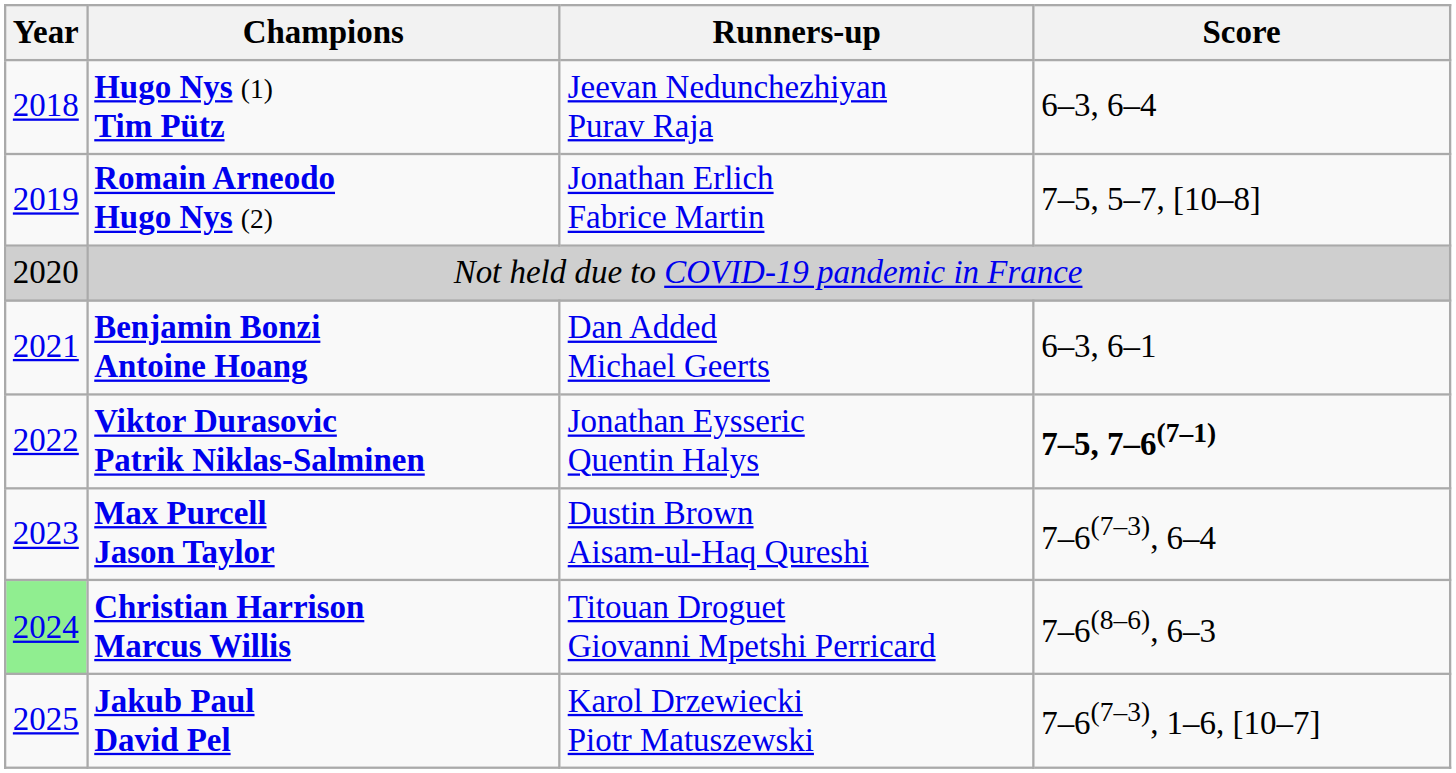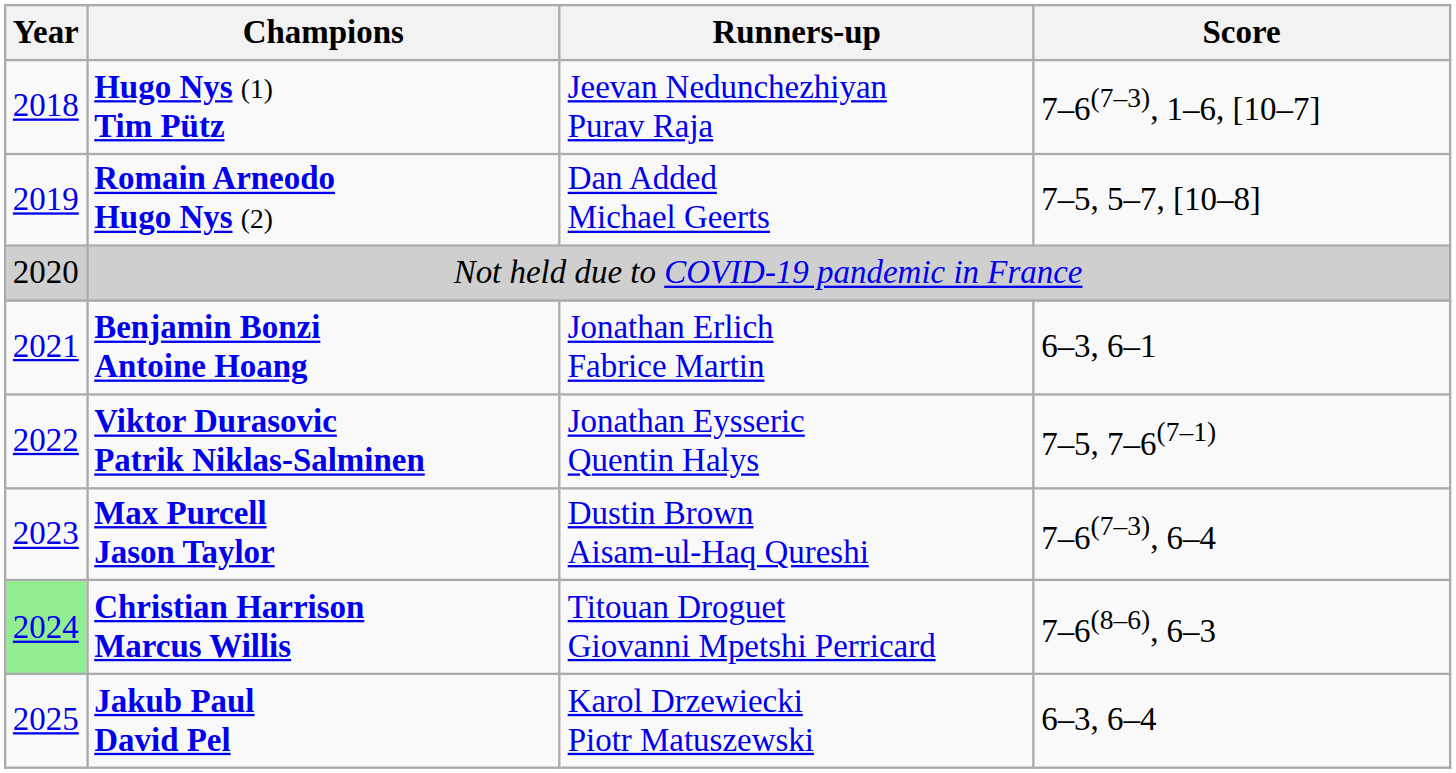(1099, 105) 6–3, 6–4 -> (1181, 105) 7–6(7–3), 1–6, [10–7]
(671, 199) Jonathan Erlich Fabrice Martin -> (669, 199) Dan Added Michael Geerts
(669, 346) Dan Added Michael Geerts -> (671, 346) Jonathan Erlich Fabrice Martin
(1129, 440) bold -> (1129, 440) normal
(1181, 720) 7–6(7–3), 1–6, [10–7] -> (1099, 720) 6–3, 6–4
